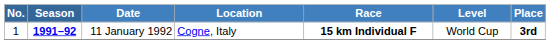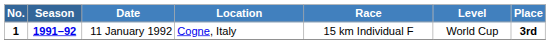(16, 31) normal -> (16, 31) bold
(369, 31) bold -> (369, 31) normal
